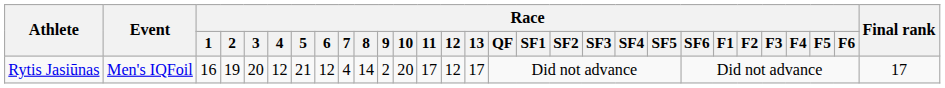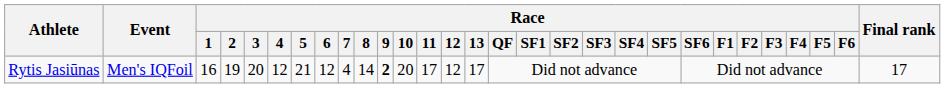(386, 69) normal -> (386, 69) bold
